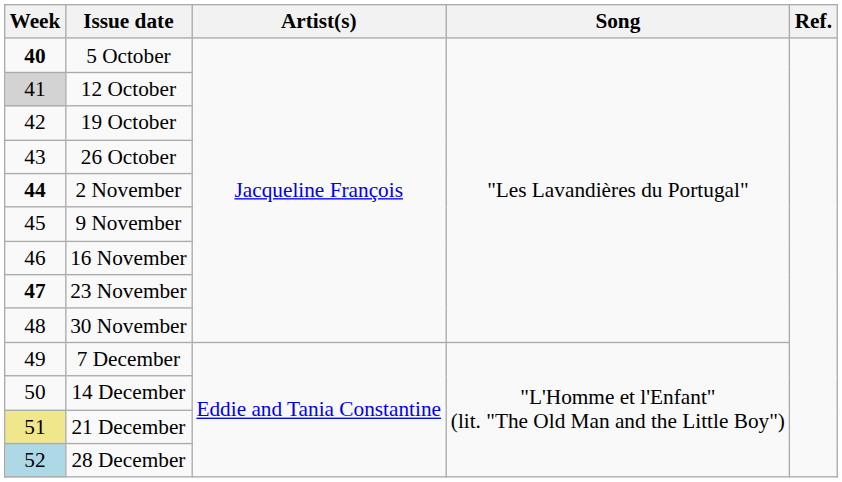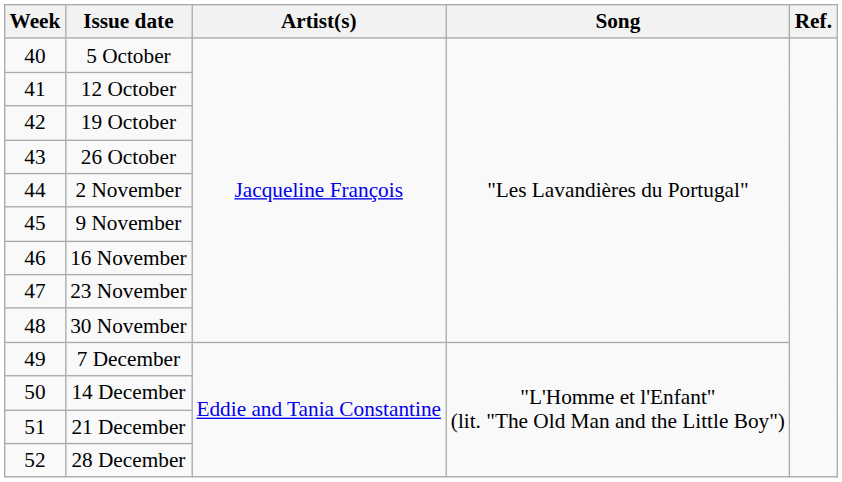(35, 55) bold -> (35, 55) normal
(35, 88) lightgrey background -> (35, 88) no background
(35, 190) bold -> (35, 190) normal
(35, 291) bold -> (35, 291) normal
(35, 426) khaki background -> (35, 426) no background
(35, 460) lightblue background -> (35, 460) no background
